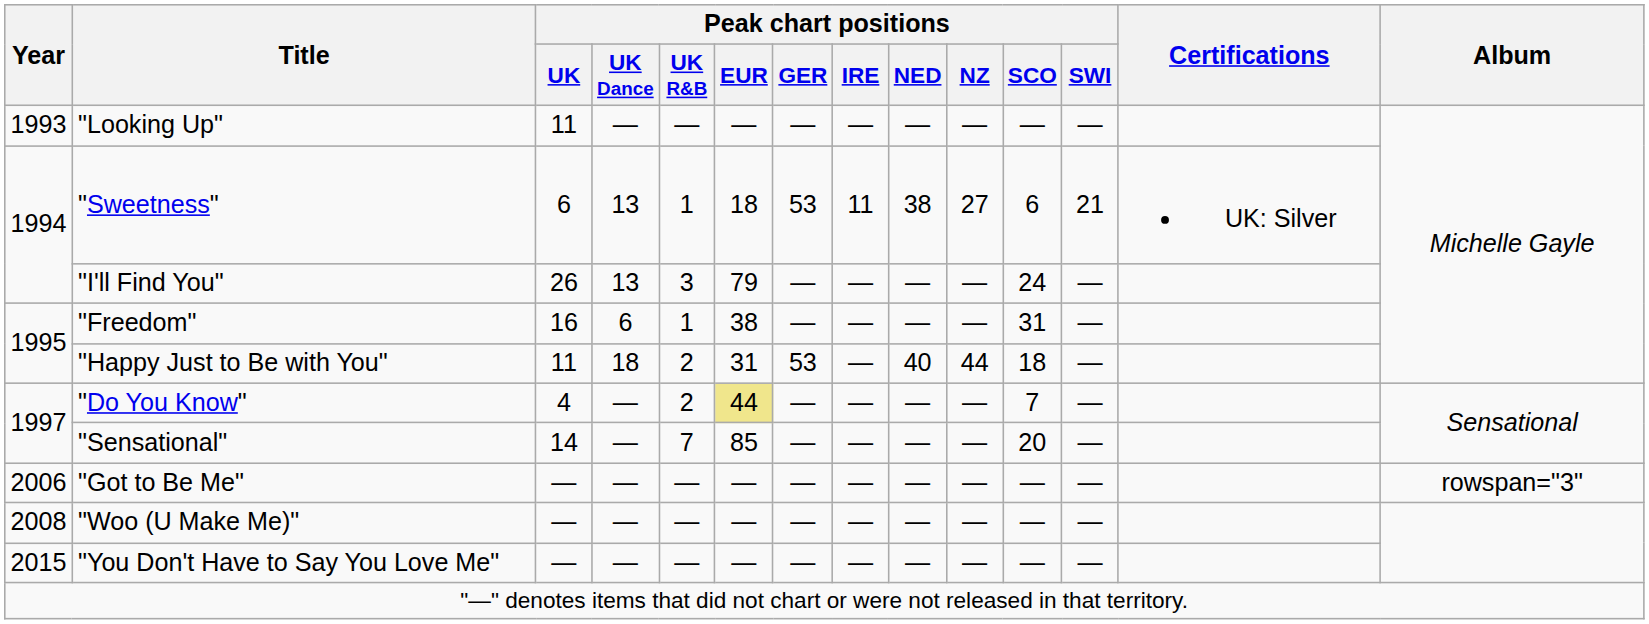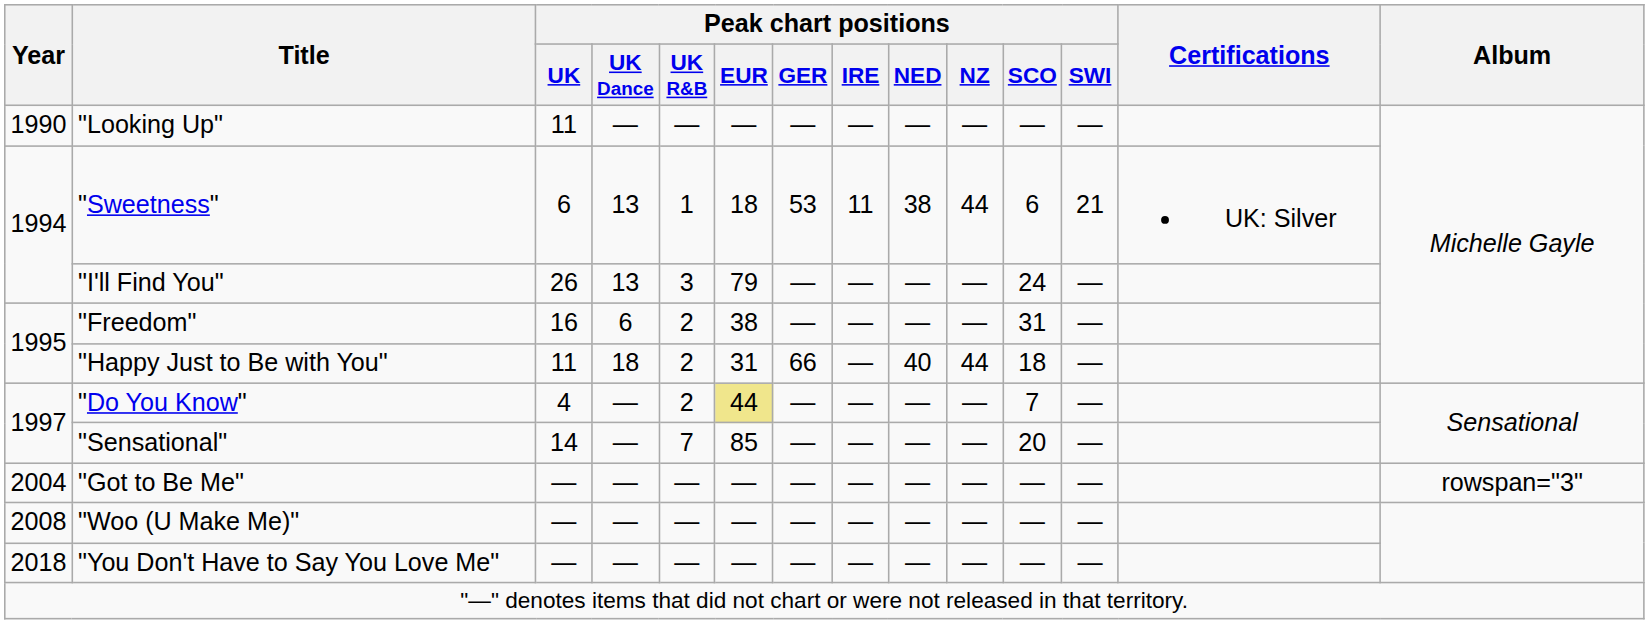(39, 125) 1993 -> (39, 125) 1990
(975, 204) 27 -> (975, 204) 44
(687, 323) 1 -> (687, 323) 2
(803, 362) 53 -> (803, 362) 66
(39, 482) 2006 -> (39, 482) 2004
(39, 562) 2015 -> (39, 562) 2018
